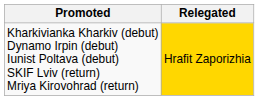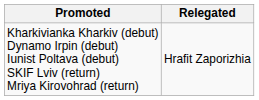(207, 59) gold background -> (207, 59) no background
